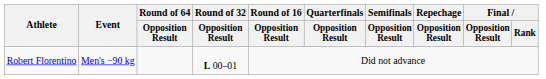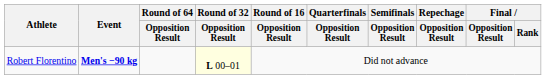(108, 61) normal -> (109, 61) bold
(220, 66) no background -> (223, 66) lightyellow background
